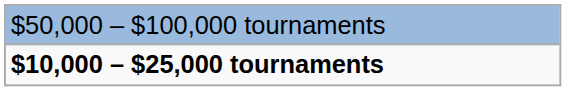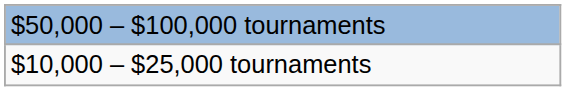(197, 65) bold -> (191, 65) normal
